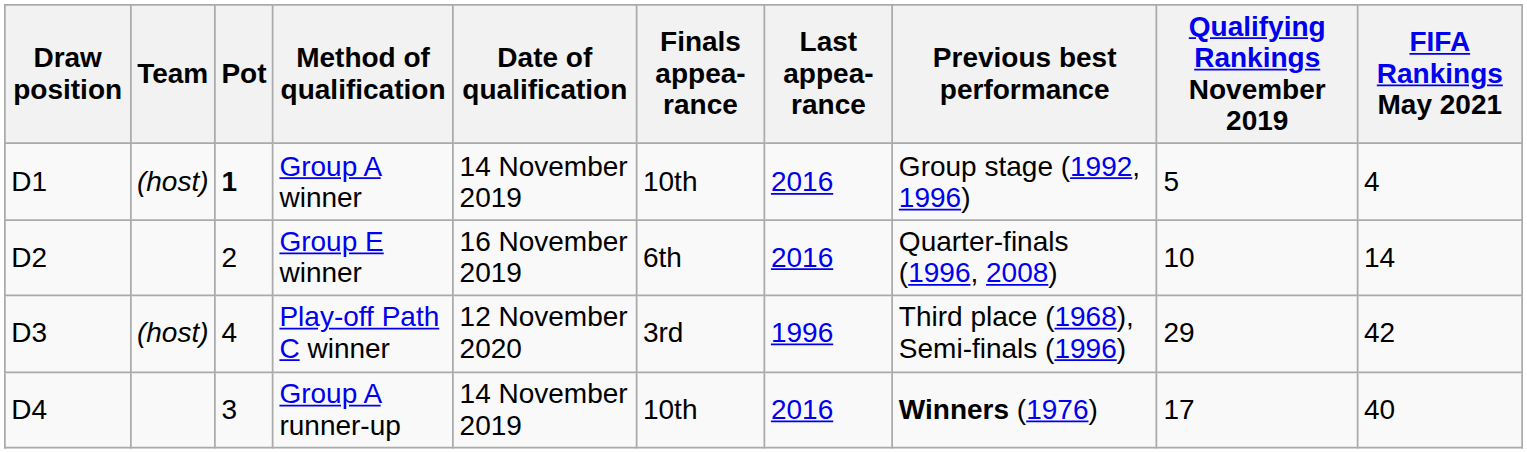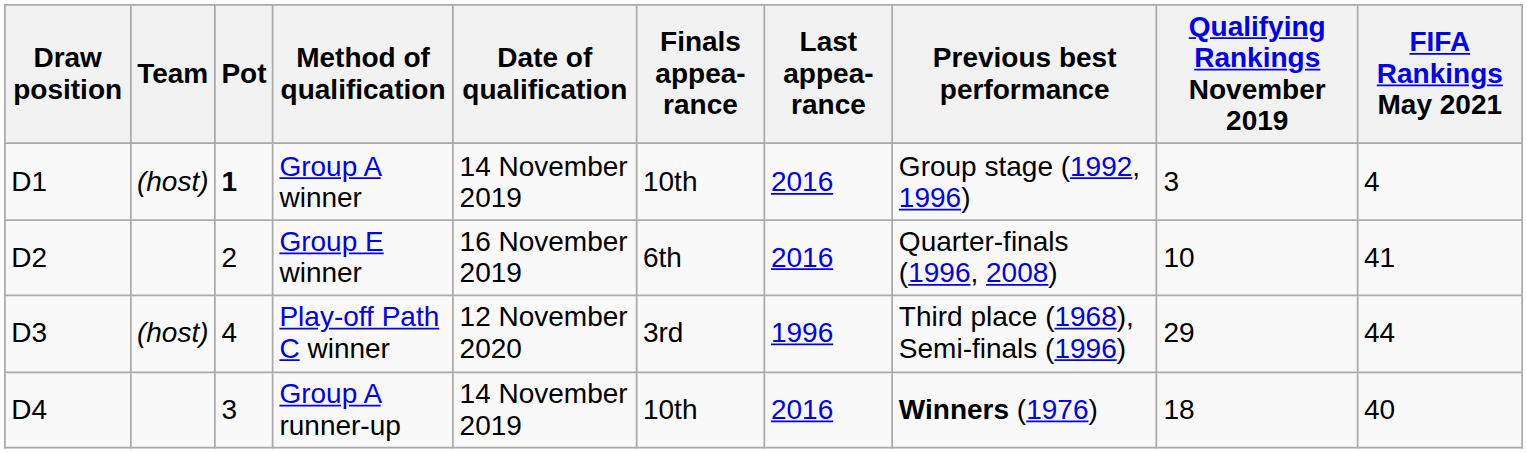(1171, 181) 5 -> (1171, 181) 3
(1380, 257) 14 -> (1380, 257) 41
(1380, 333) 42 -> (1380, 333) 44
(1179, 409) 17 -> (1179, 409) 18
